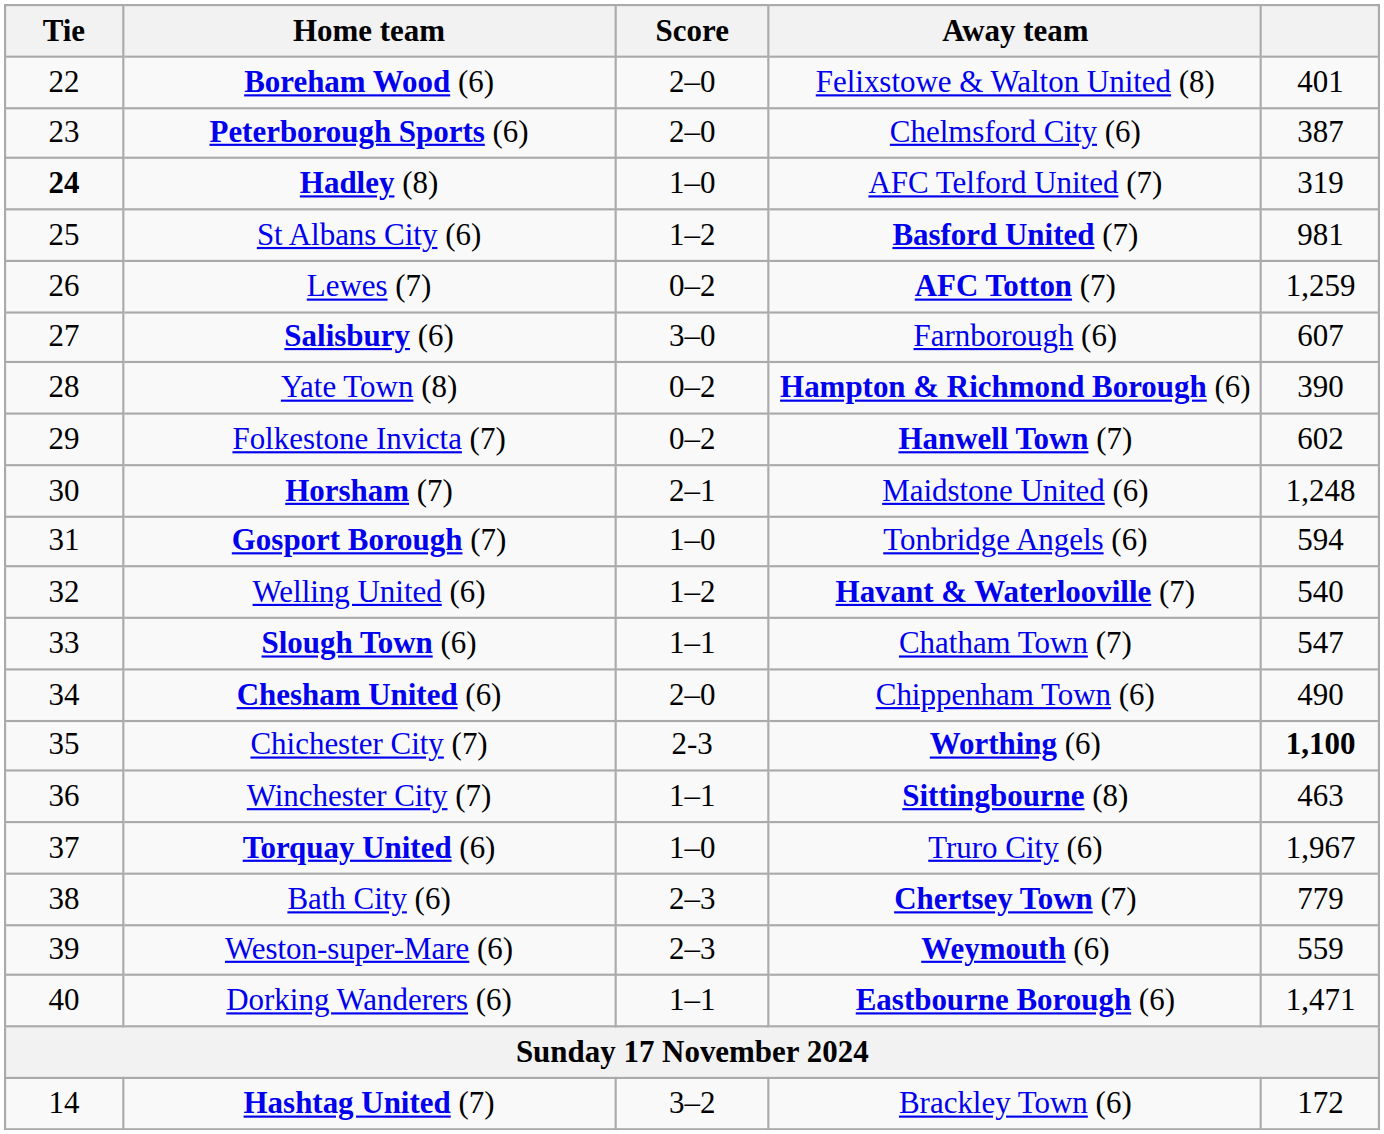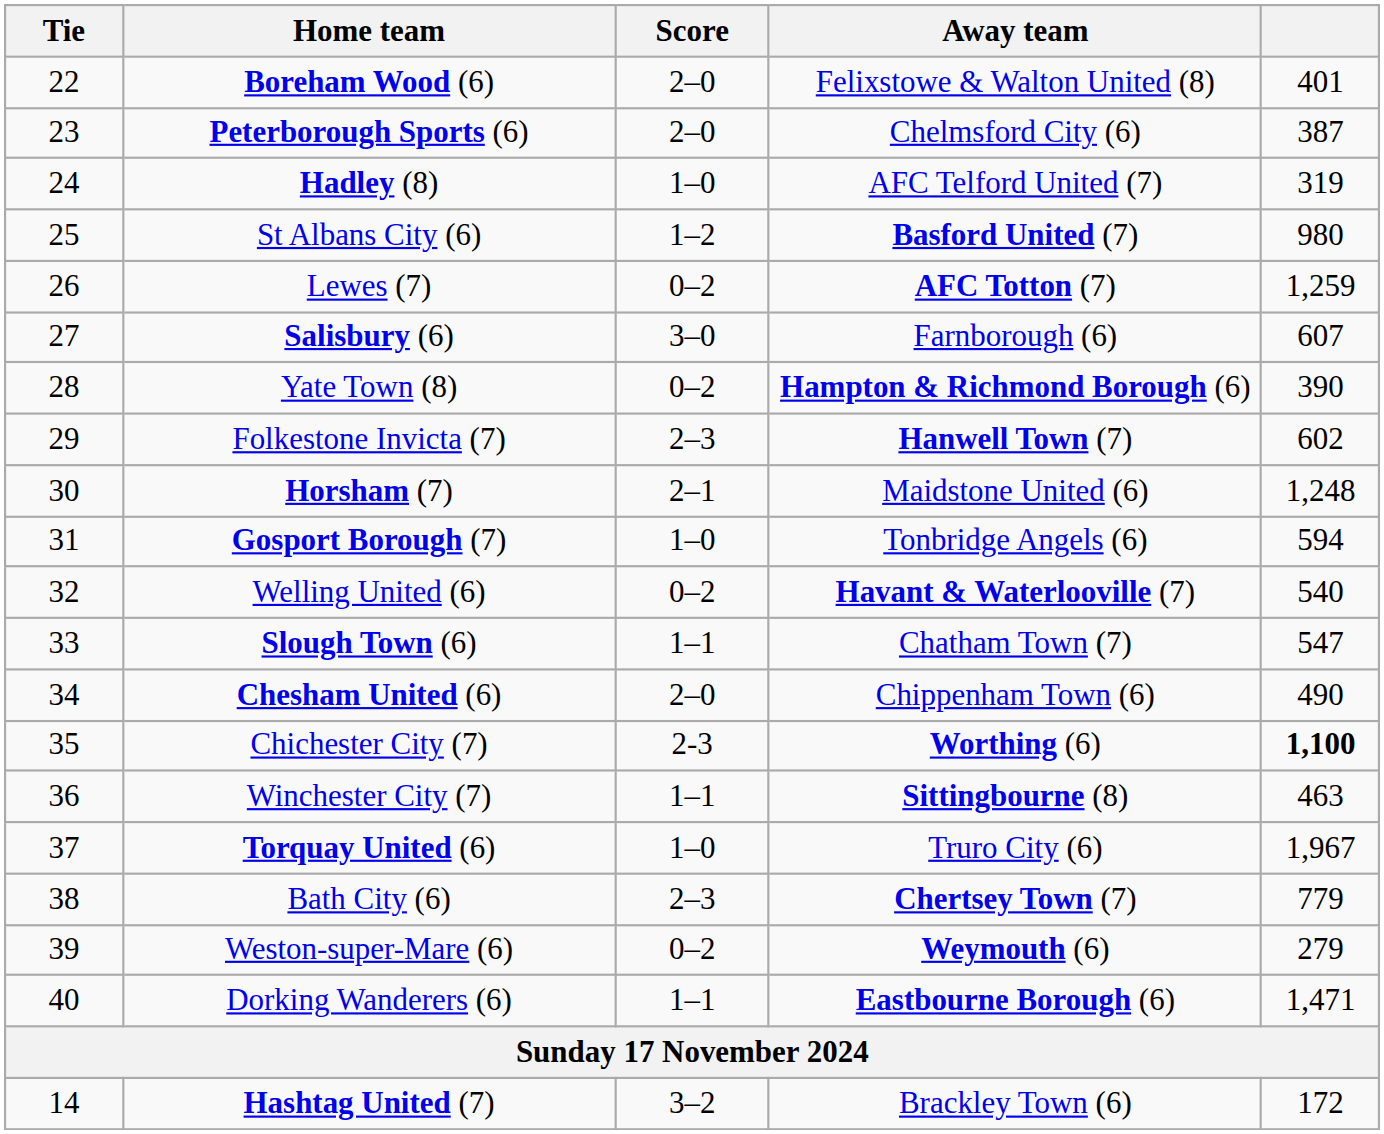(64, 183) bold -> (64, 183) normal
(1321, 234) 981 -> (1321, 234) 980
(692, 438) 0–2 -> (692, 438) 2–3
(692, 592) 1–2 -> (692, 592) 0–2
(692, 949) 2–3 -> (692, 949) 0–2
(1321, 949) 559 -> (1321, 949) 279
